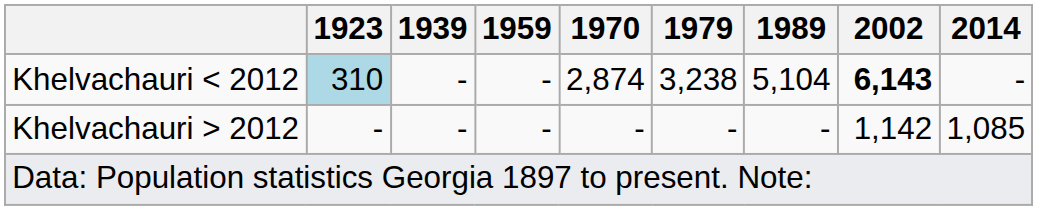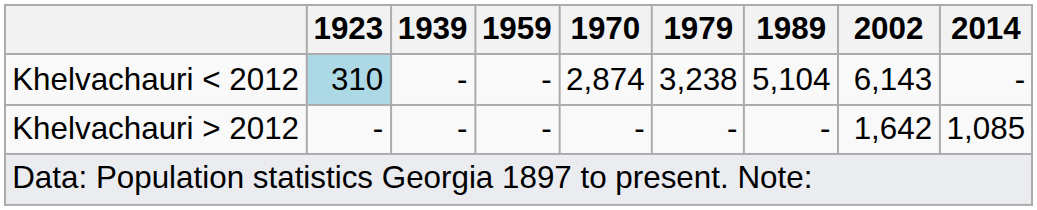(893, 79) bold -> (893, 79) normal
(889, 128) 1,142 -> (889, 128) 1,642
